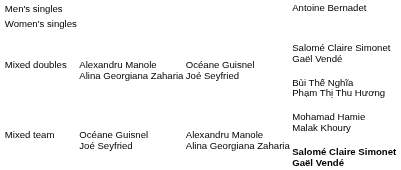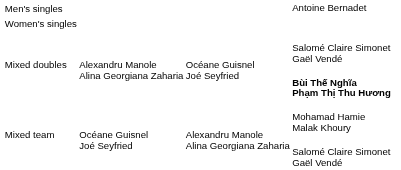(339, 88) normal -> (341, 88) bold
(344, 157) bold -> (341, 157) normal
